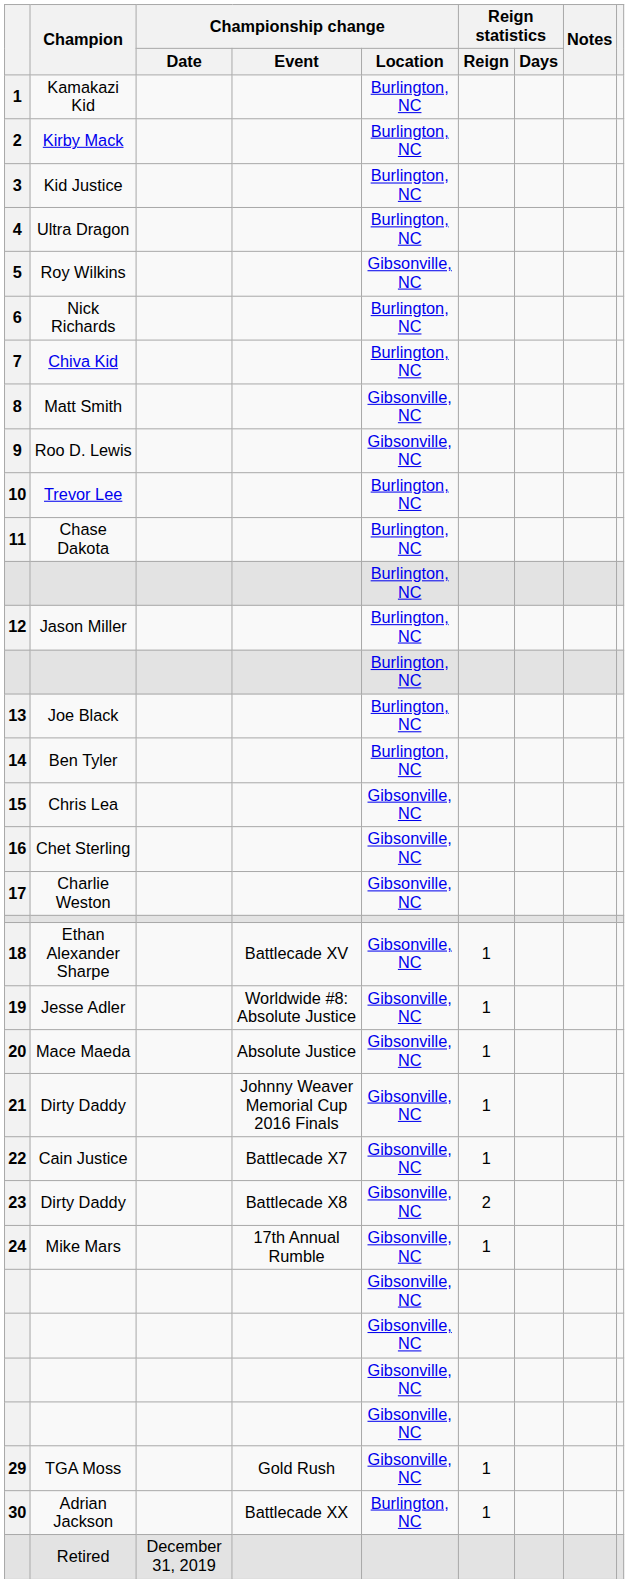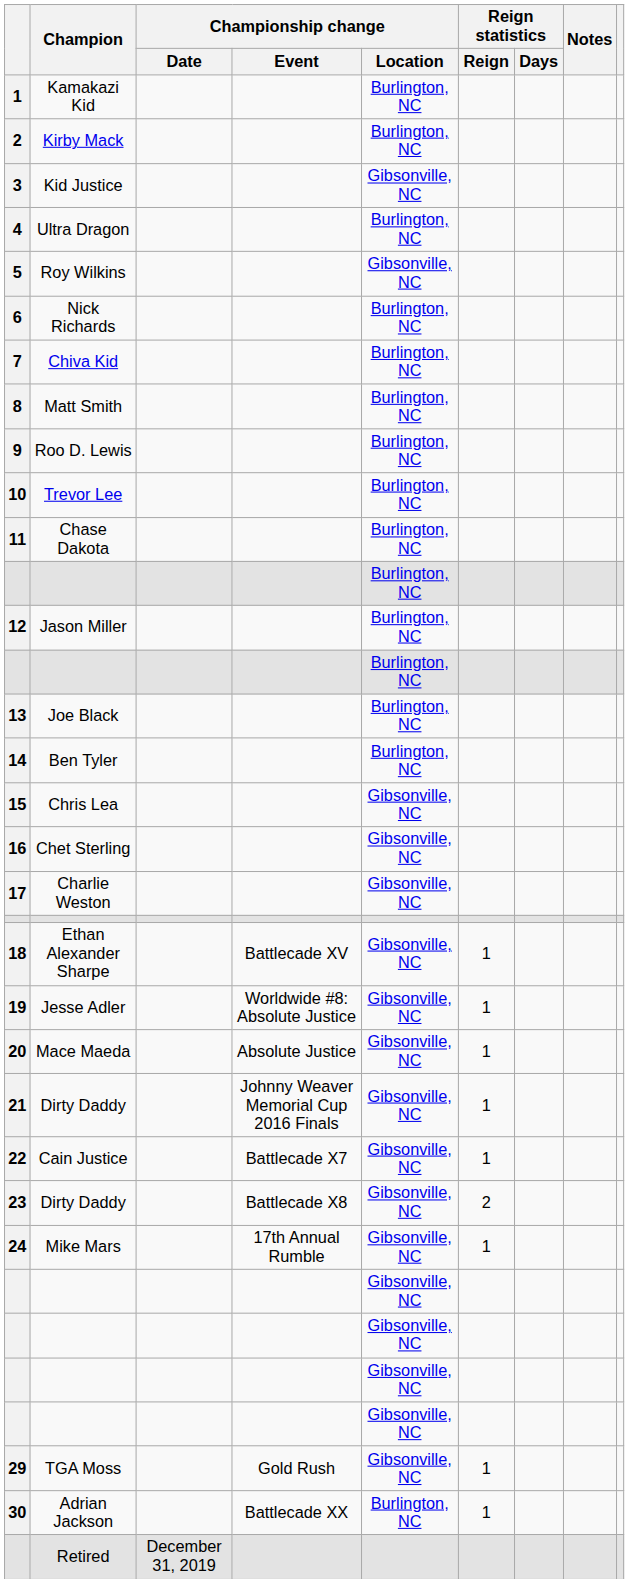(410, 185) Burlington, NC -> (410, 185) Gibsonville, NC
(410, 406) Gibsonville, NC -> (410, 406) Burlington, NC
(410, 450) Gibsonville, NC -> (410, 450) Burlington, NC
